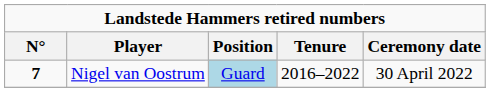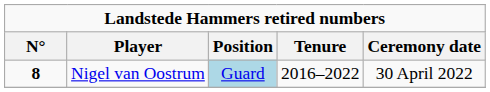(36, 73) 7 -> (36, 73) 8
